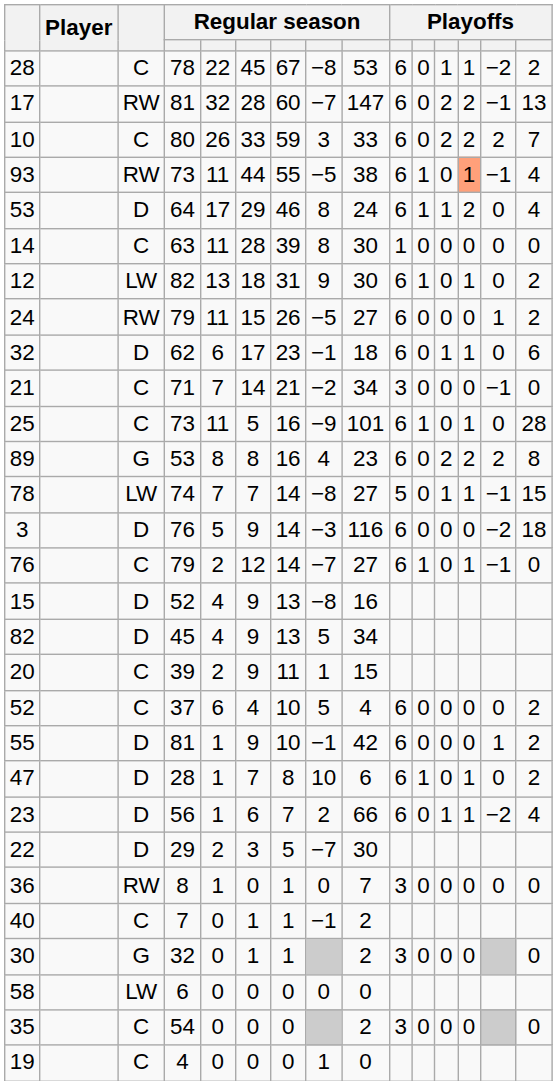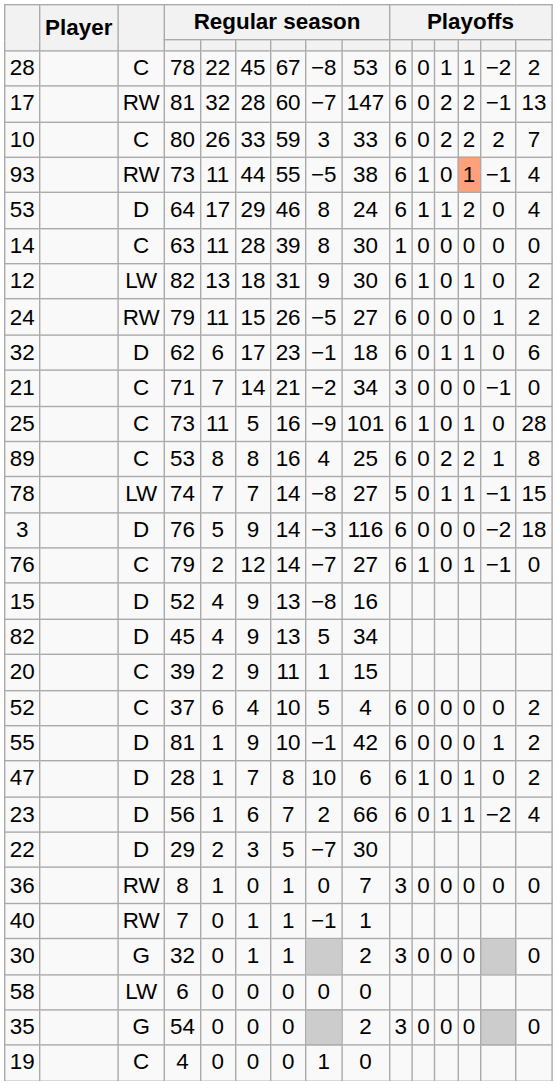(141, 458) G -> (141, 458) C
(365, 458) 23 -> (365, 458) 25
(498, 458) 2 -> (498, 458) 1
(141, 920) C -> (141, 920) RW
(365, 920) 2 -> (365, 920) 1
(141, 1027) C -> (141, 1027) G
